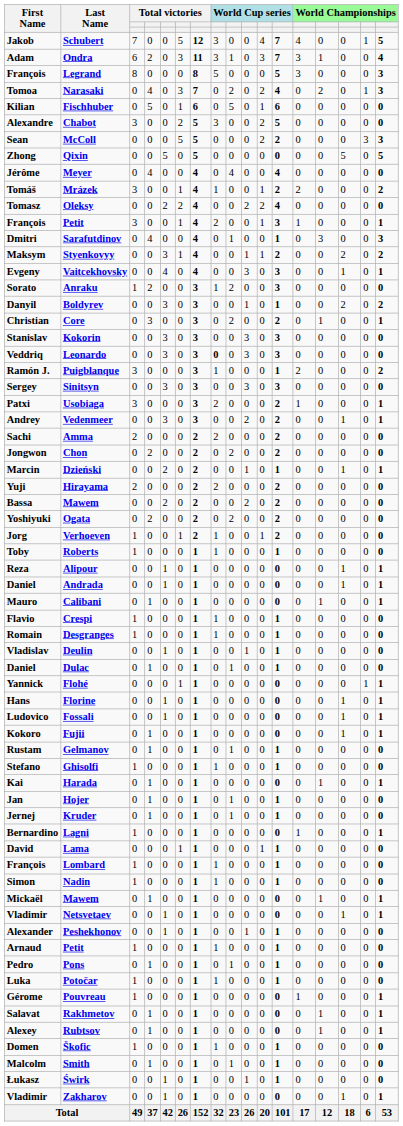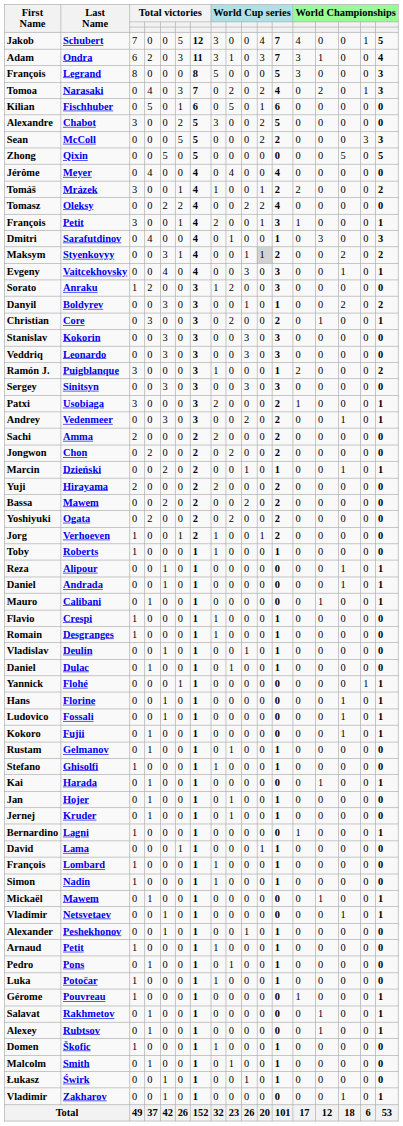(262, 255) no background -> (262, 255) lightgrey background
(216, 354) bold -> (216, 354) normal
